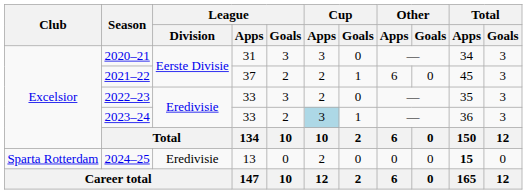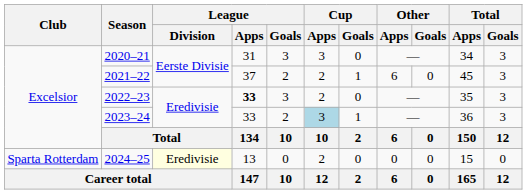(249, 96) normal -> (249, 96) bold
(192, 158) no background -> (192, 158) lightyellow background
(467, 158) bold -> (467, 158) normal
